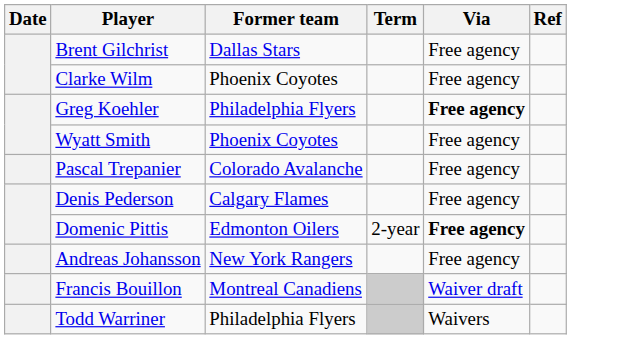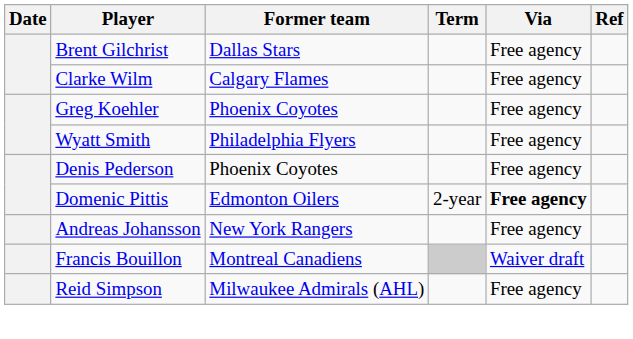(274, 79) Phoenix Coyotes -> (269, 79) Calgary Flames
(282, 109) Philadelphia Flyers -> (274, 109) Phoenix Coyotes
(477, 109) bold -> (536, 109) normal
(274, 139) Phoenix Coyotes -> (282, 139) Philadelphia Flyers
- row: (118, 169)
(269, 199) Calgary Flames -> (274, 169) Phoenix Coyotes
+ row: (109, 288)
- row: (110, 318)
